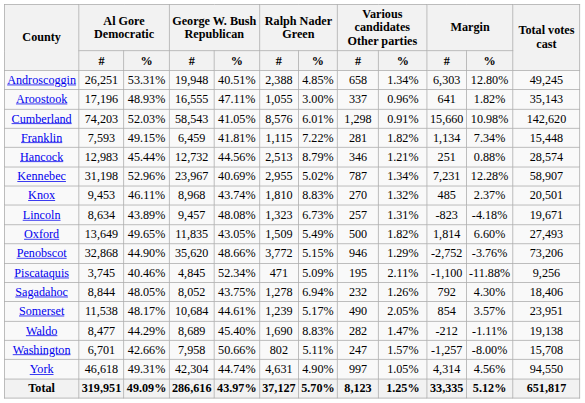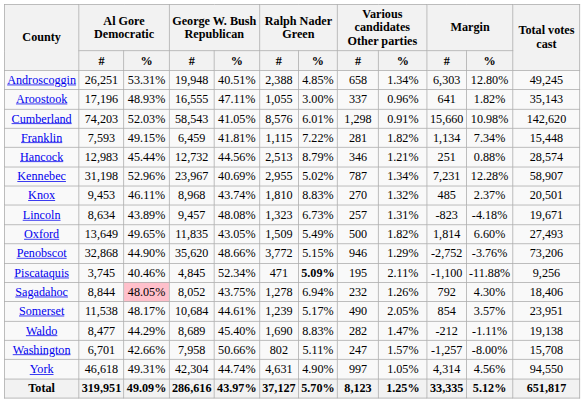(318, 272) normal -> (318, 272) bold
(147, 292) no background -> (147, 292) pink background
